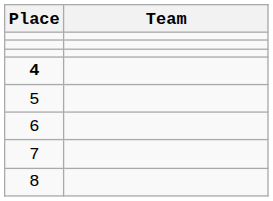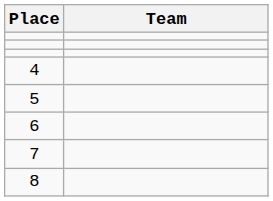(34, 71) bold -> (34, 71) normal
